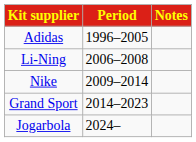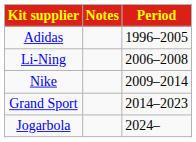columns swapped: (117, 15) <-> (171, 15)
